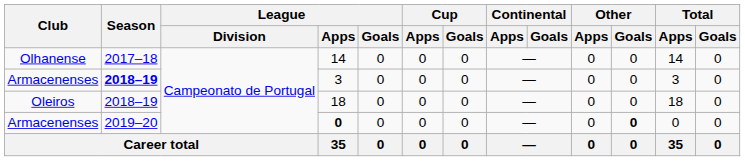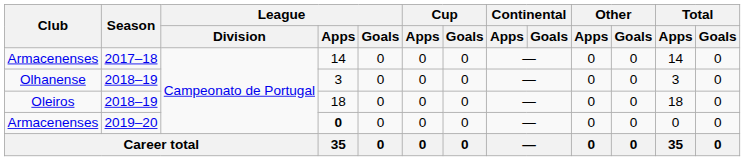(53, 58) Olhanense -> (53, 58) Armacenenses
(53, 79) Armacenenses -> (53, 79) Olhanense
(131, 79) bold -> (131, 79) normal
(633, 123) bold -> (633, 123) normal
